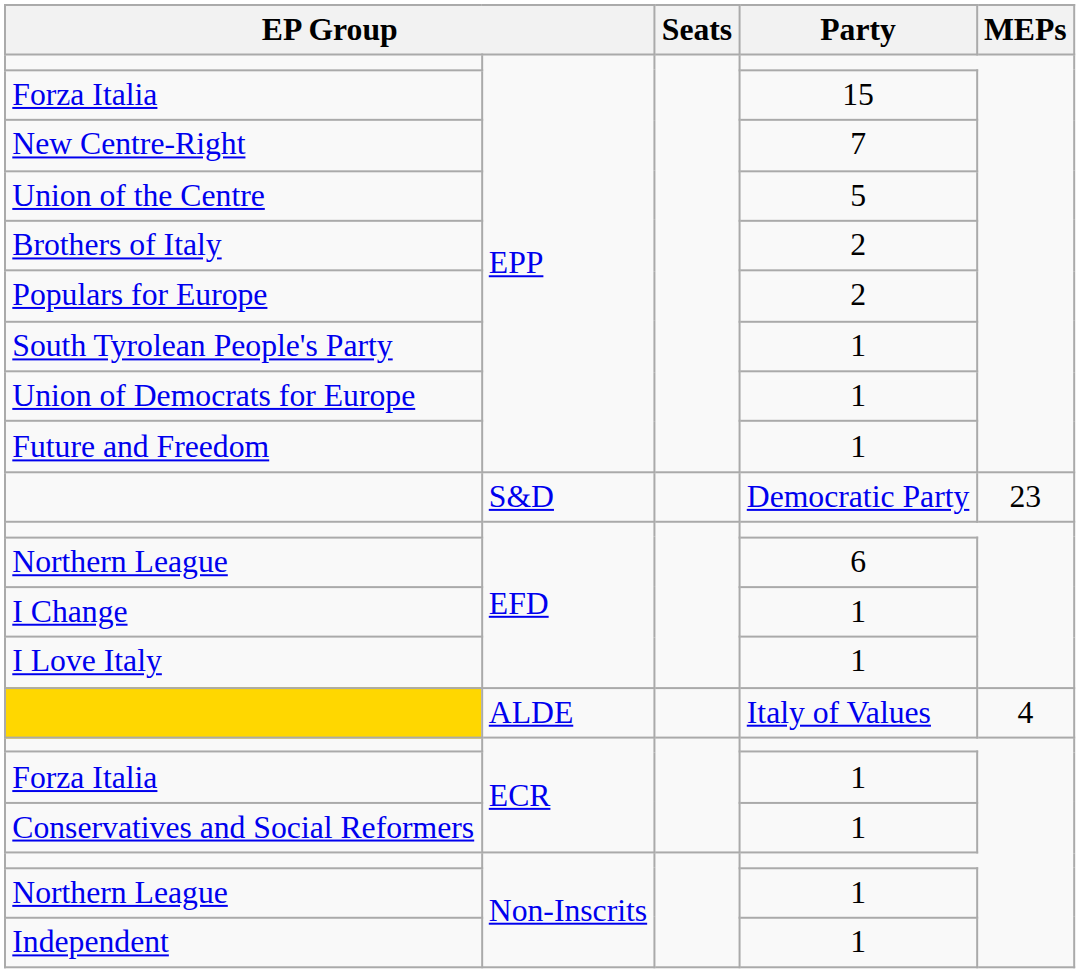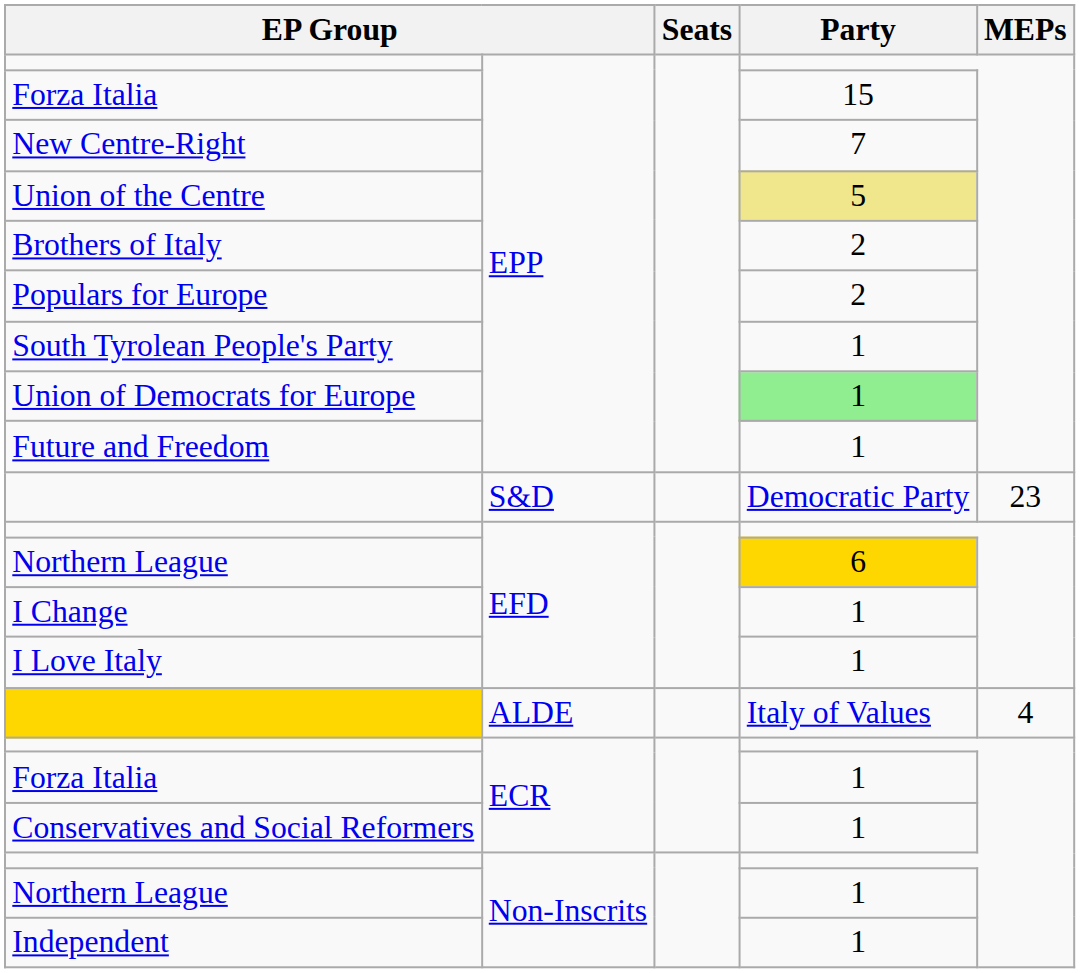(858, 194) no background -> (858, 194) khaki background
(858, 395) no background -> (858, 395) lightgreen background
(858, 561) no background -> (858, 561) gold background
